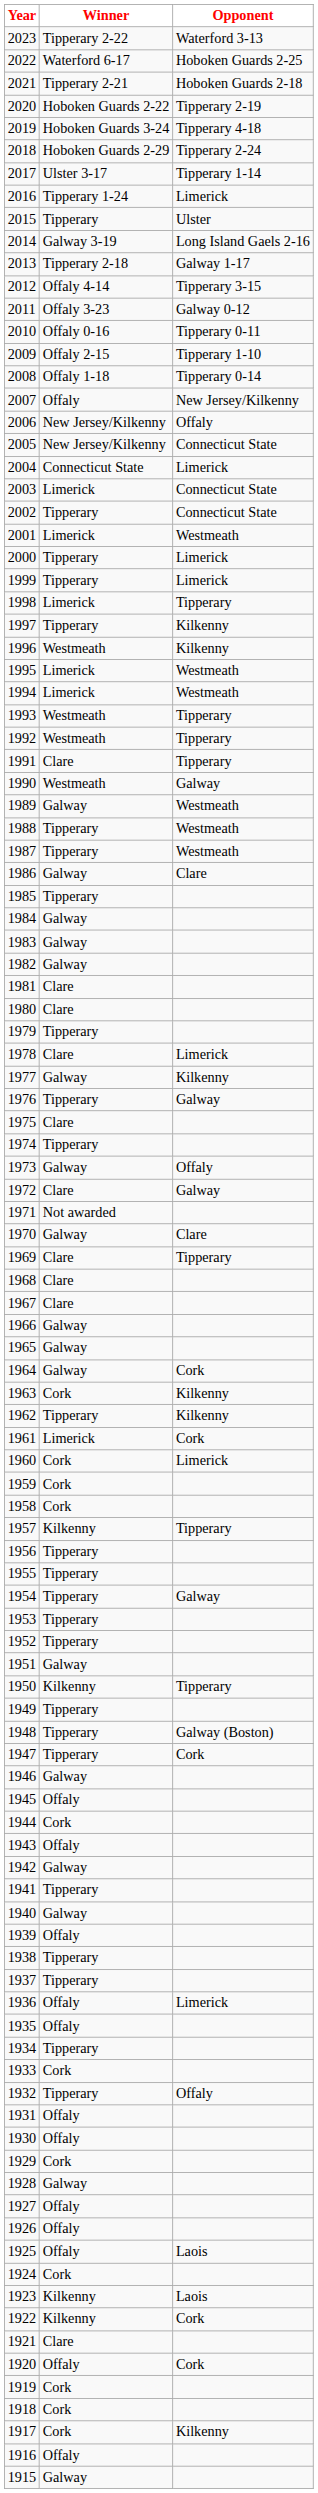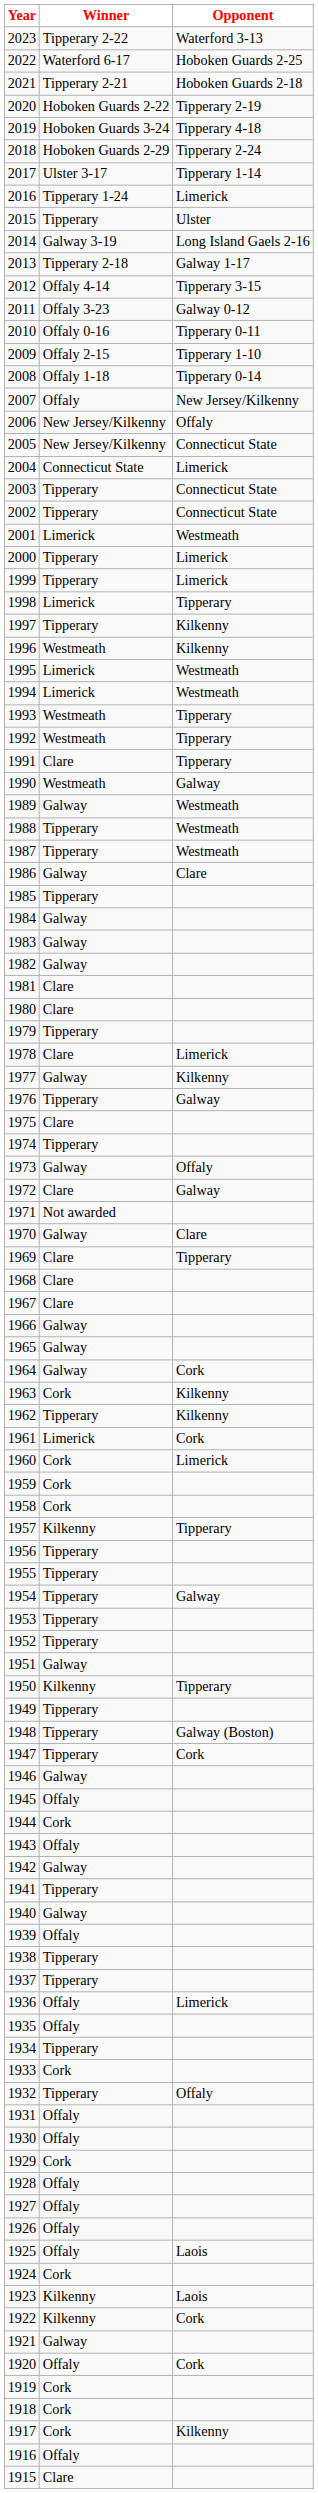(69, 490) Limerick -> (71, 490) Tipperary
(65, 2183) Galway -> (61, 2183) Offaly
(58, 2341) Clare -> (65, 2341) Galway
(65, 2477) Galway -> (58, 2477) Clare
